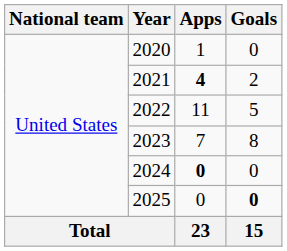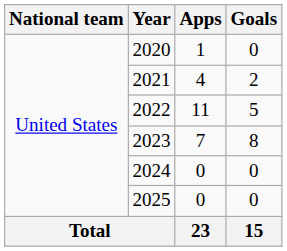(201, 79) bold -> (201, 79) normal
(201, 170) bold -> (201, 170) normal
(254, 200) bold -> (254, 200) normal
